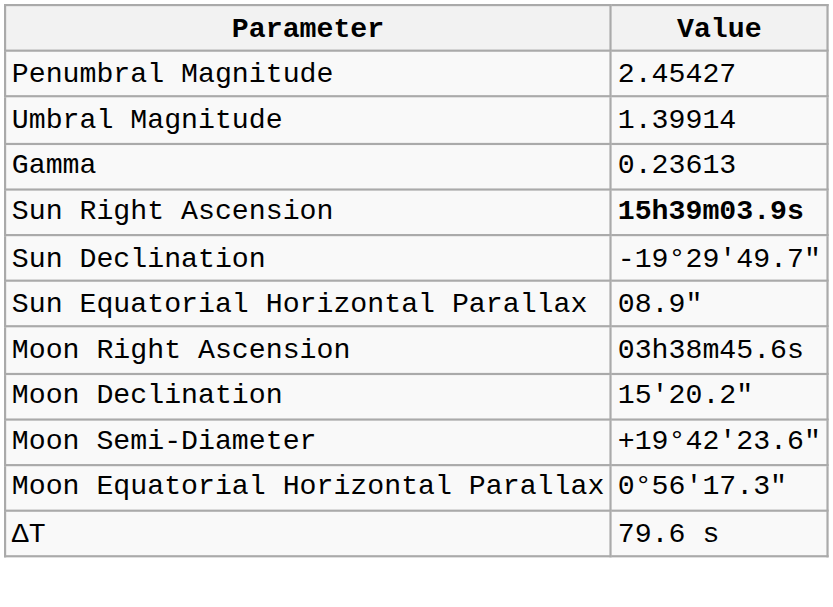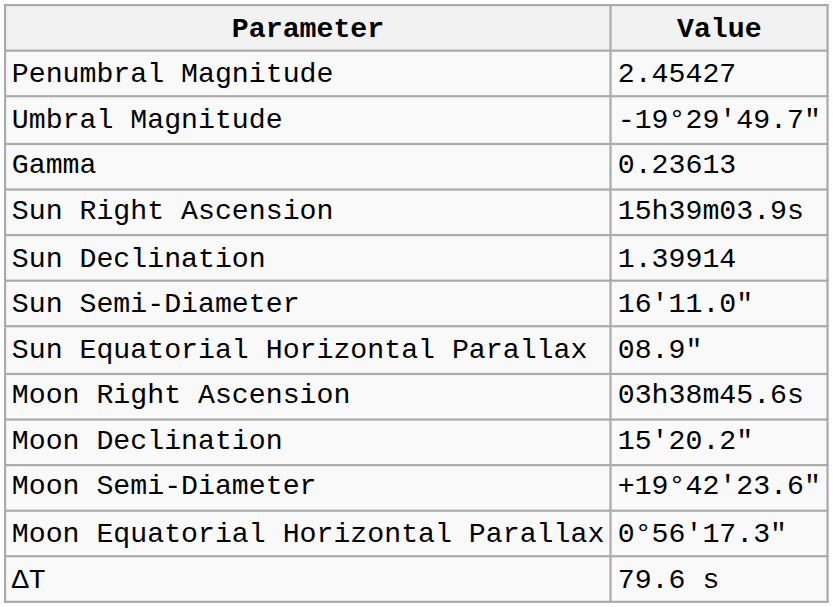(677, 120) 1.39914 -> (719, 120) -19°29'49.7"
(711, 212) bold -> (711, 212) normal
(719, 258) -19°29'49.7" -> (677, 258) 1.39914
+ row: (156, 304)
